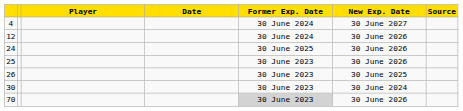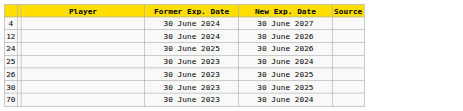- column: (192, 11)
(379, 62) 30 June 2026 -> (285, 62) 30 June 2024
(379, 87) 30 June 2024 -> (285, 87) 30 June 2025
(285, 100) lightgrey background -> (192, 100) no background
(379, 100) 30 June 2026 -> (285, 100) 30 June 2024
